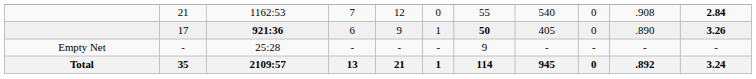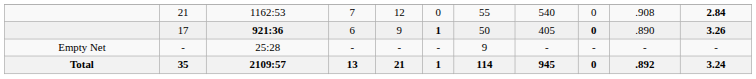(438, 30) normal -> (438, 30) bold
(484, 30) bold -> (484, 30) normal
(594, 30) normal -> (594, 30) bold
